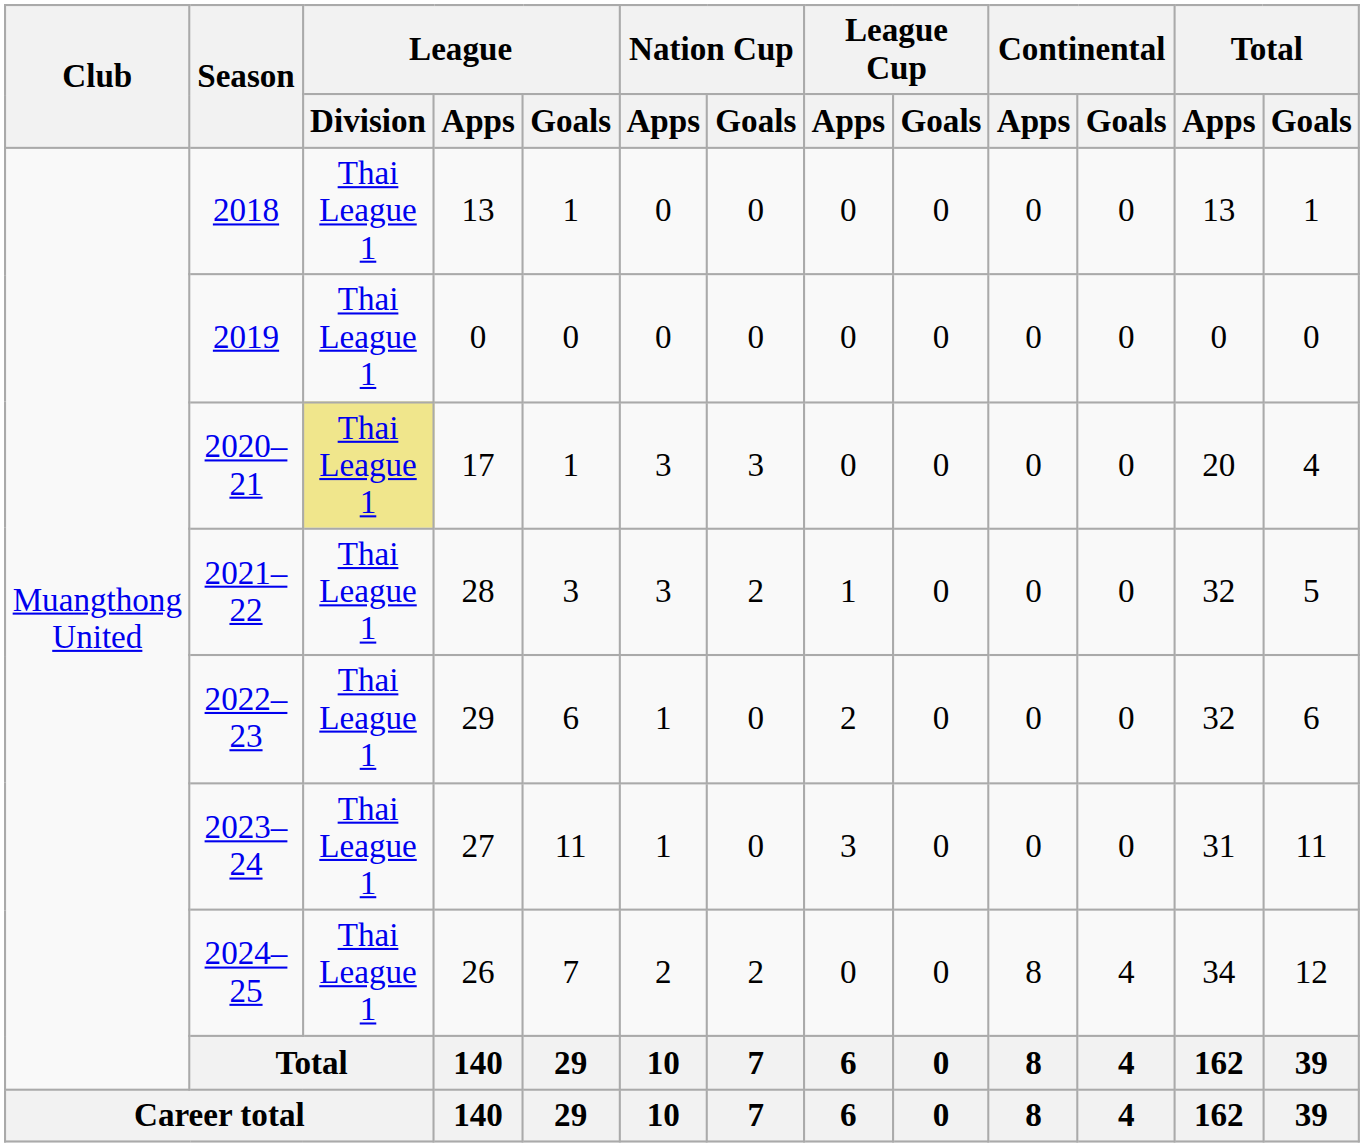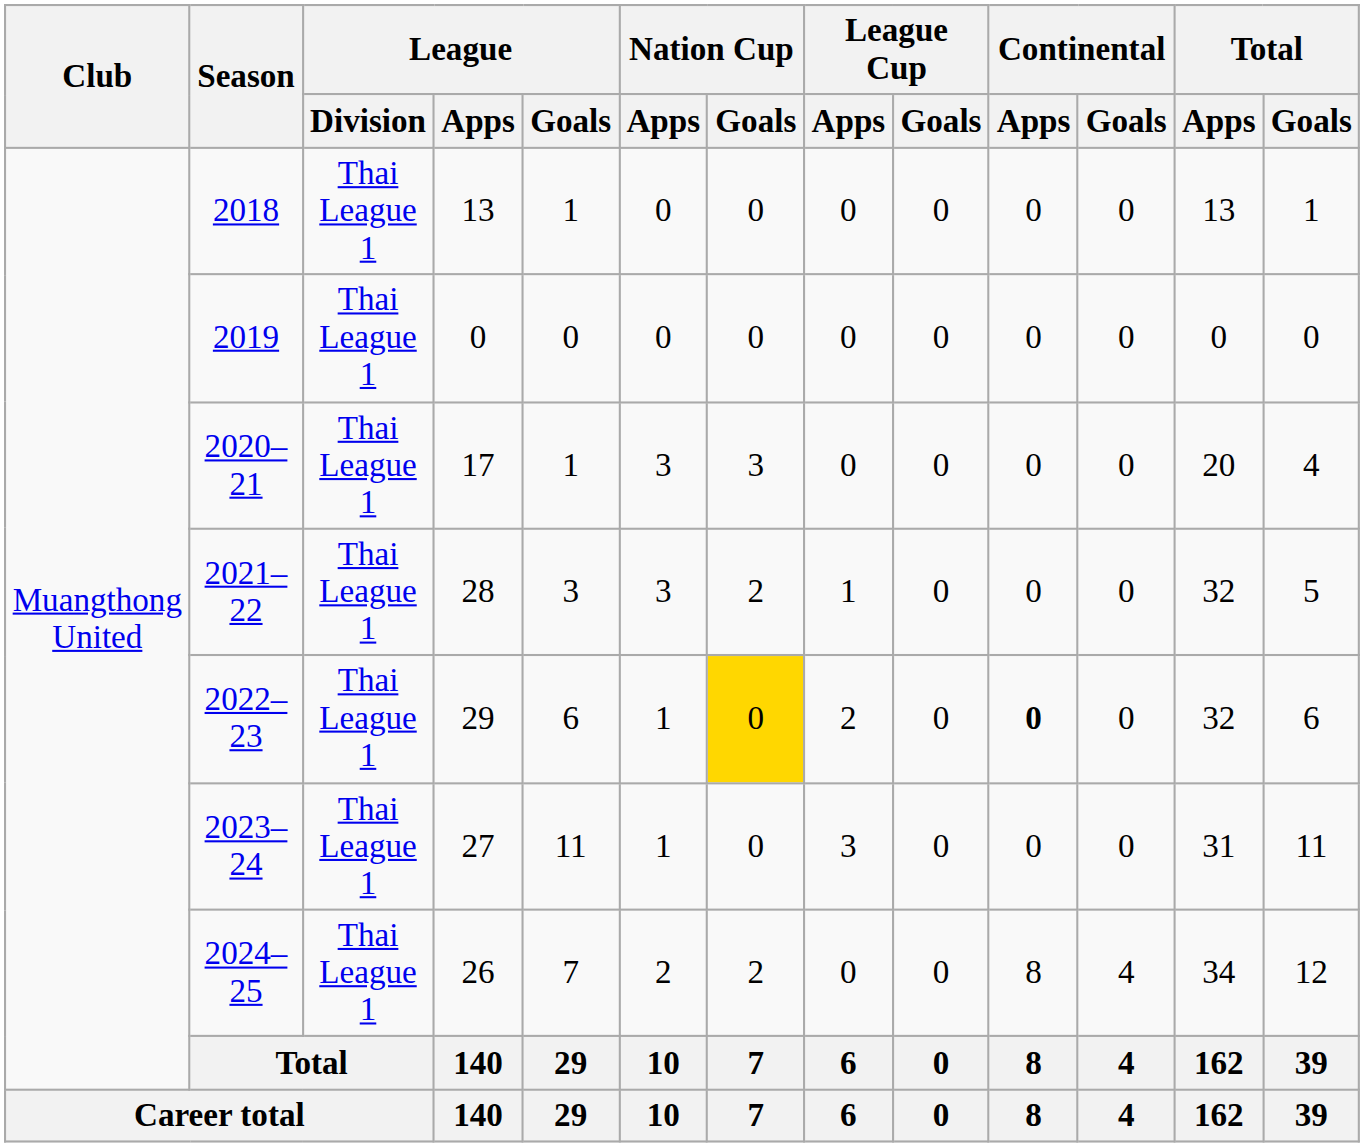(368, 464) khaki background -> (368, 464) no background
(756, 718) no background -> (756, 718) gold background
(1034, 718) normal -> (1034, 718) bold
